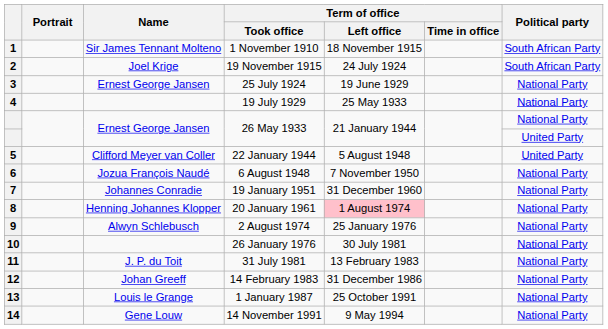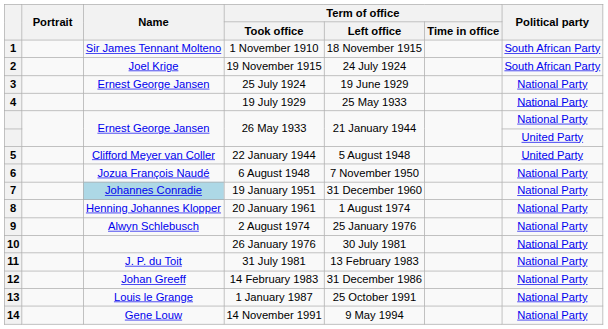(153, 191) no background -> (153, 191) lightblue background
(374, 208) pink background -> (374, 208) no background
